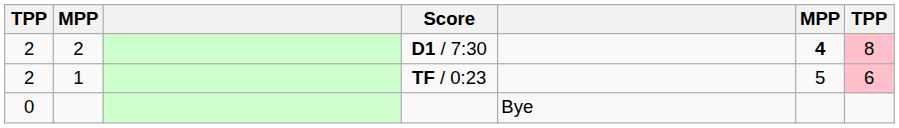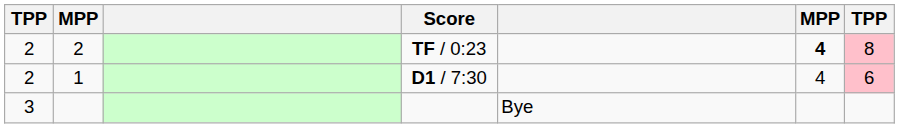(449, 48) D1 / 7:30 -> (449, 48) TF / 0:23
(449, 78) TF / 0:23 -> (449, 78) D1 / 7:30
(820, 78) 5 -> (820, 78) 4
(29, 107) 0 -> (29, 107) 3
